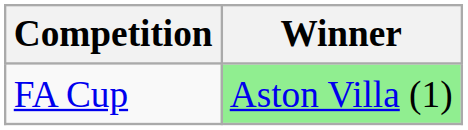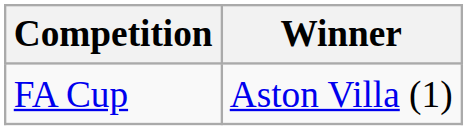(341, 93) lightgreen background -> (341, 93) no background
